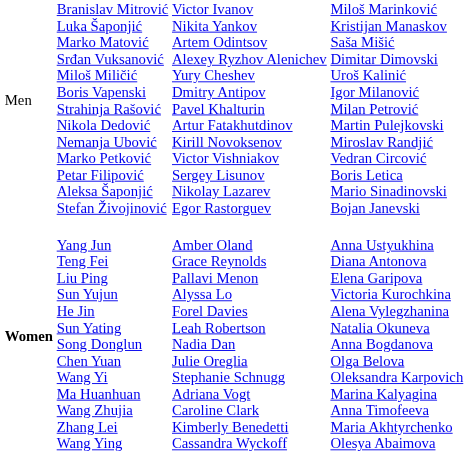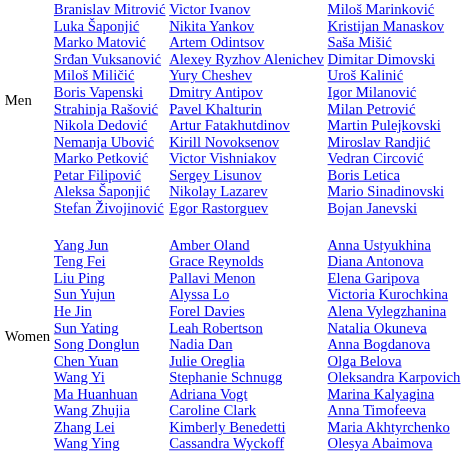(29, 336) bold -> (27, 336) normal
